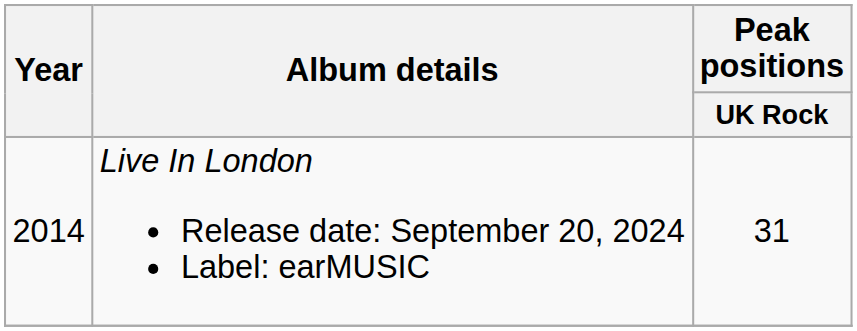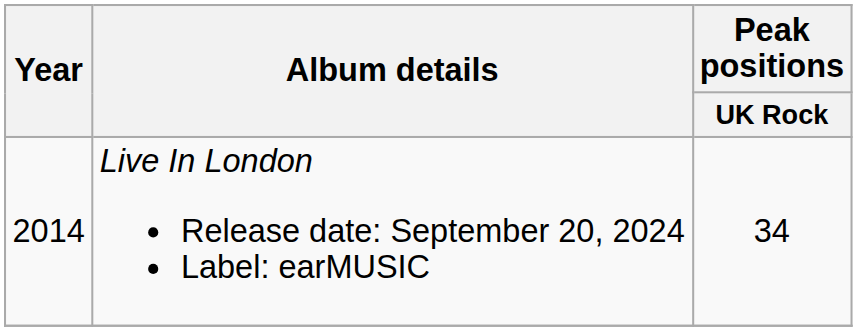(772, 230) 31 -> (772, 230) 34
